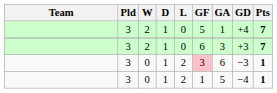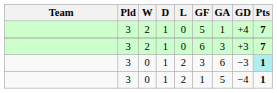(202, 63) pink background -> (202, 63) no background
(263, 63) no background -> (263, 63) paleturquoise background
